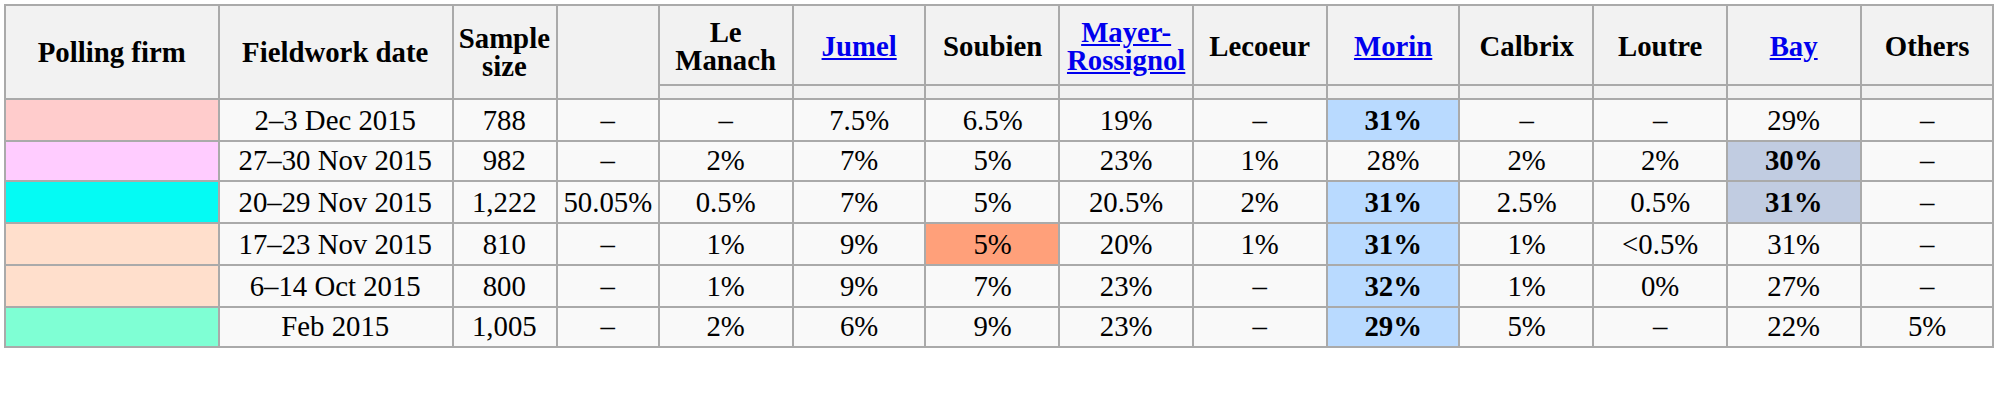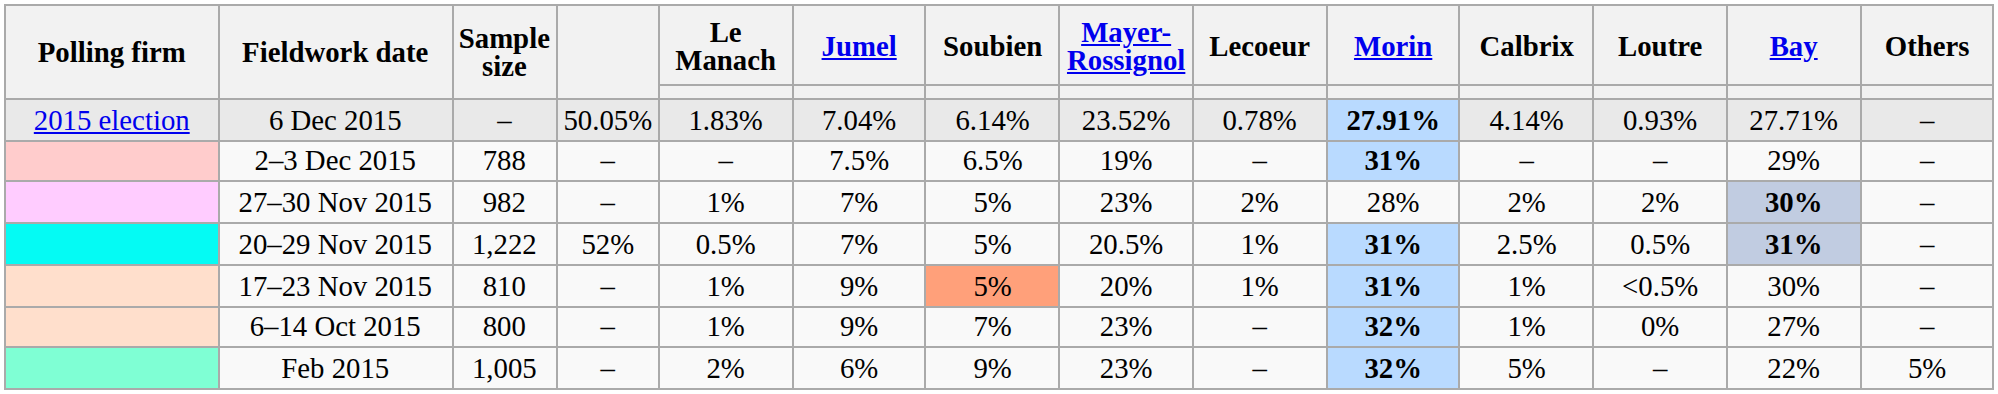+ row: (335, 120)
(726, 161) 2% -> (726, 203) 1%
(1260, 161) 1% -> (1260, 203) 2%
(608, 203) 50.05% -> (608, 244) 52%
(1260, 203) 2% -> (1260, 244) 1%
(1794, 244) 31% -> (1794, 286) 30%
(1393, 327) 29% -> (1393, 369) 32%
